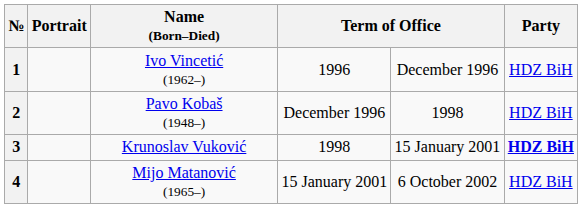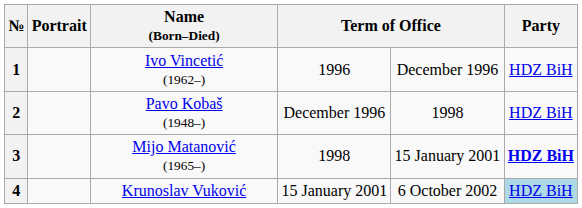(184, 147) Krunoslav Vuković -> (184, 156) Mijo Matanović (1965–)
(184, 181) Mijo Matanović (1965–) -> (184, 190) Krunoslav Vuković
(541, 181) no background -> (541, 190) lightblue background
